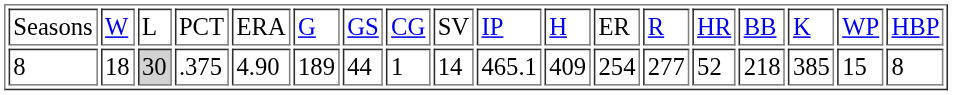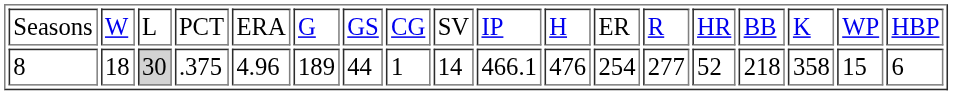(258, 66) 4.90 -> (258, 66) 4.96
(509, 66) 465.1 -> (509, 66) 466.1
(568, 66) 409 -> (568, 66) 476
(811, 66) 385 -> (811, 66) 358
(898, 66) 8 -> (898, 66) 6
